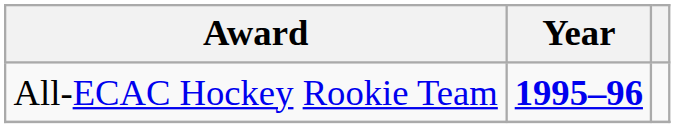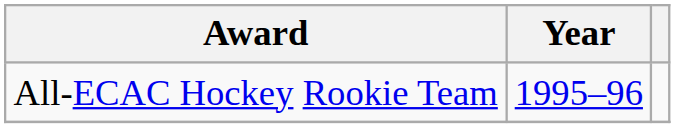(579, 91) bold -> (579, 91) normal
